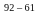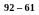(19, 8) normal -> (19, 8) bold
